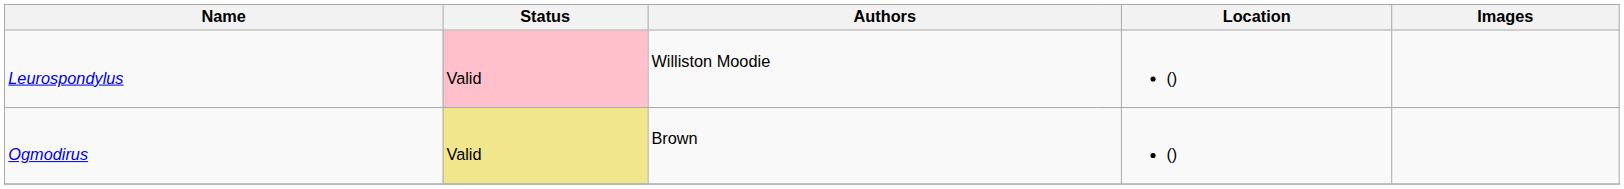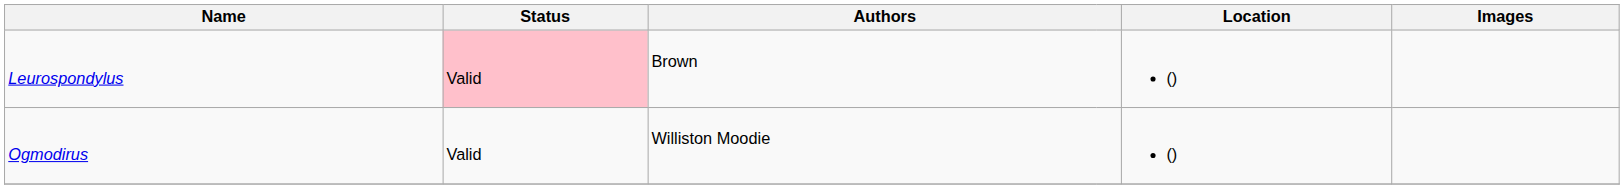(711, 61) Williston Moodie -> (675, 61) Brown
(464, 154) khaki background -> (464, 154) no background
(675, 138) Brown -> (711, 138) Williston Moodie
